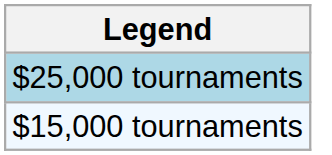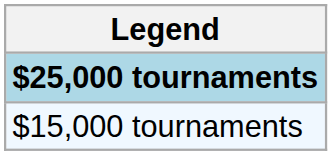(158, 77) normal -> (165, 77) bold
